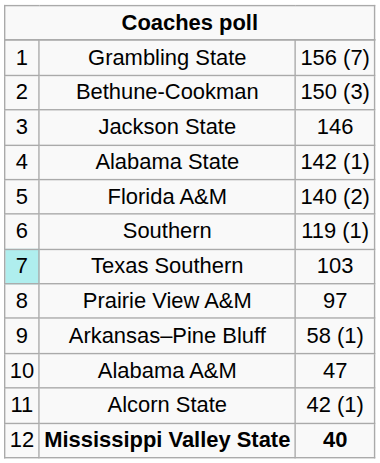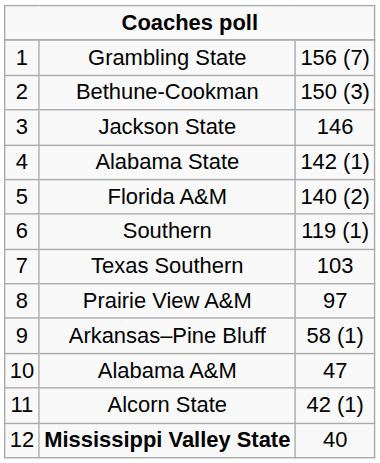(22, 266) paleturquoise background -> (22, 266) no background
(335, 439) bold -> (335, 439) normal
